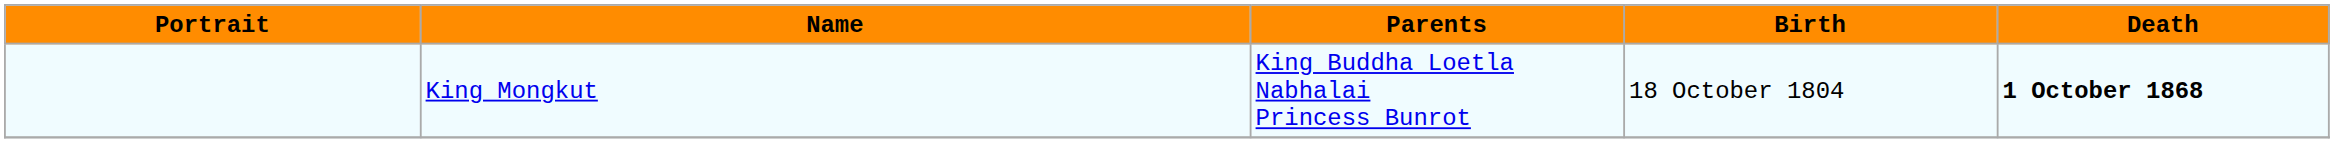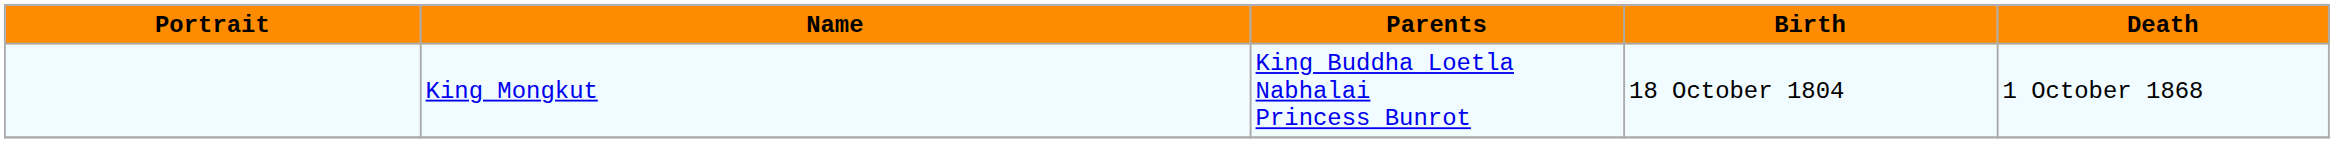(2103, 91) bold -> (2103, 91) normal
